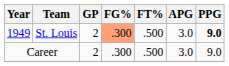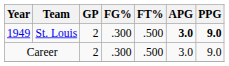(121, 33) lightsalmon background -> (121, 33) no background
(186, 33) normal -> (186, 33) bold
